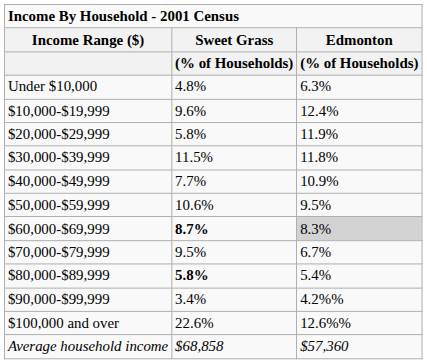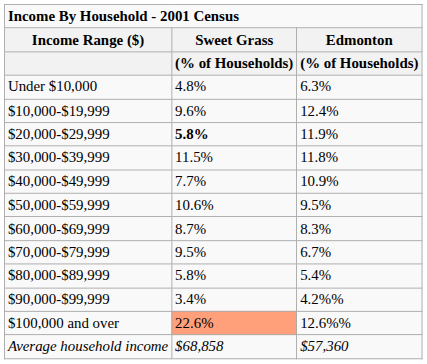(191, 134) normal -> (192, 134) bold
(192, 228) bold -> (191, 228) normal
(316, 228) lightgrey background -> (316, 228) no background
(192, 275) bold -> (191, 275) normal
(194, 323) no background -> (194, 323) lightsalmon background
